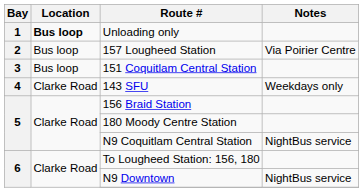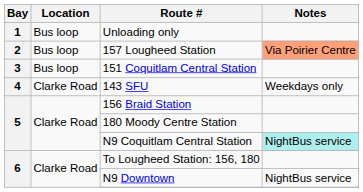(58, 31) bold -> (56, 31) normal
(310, 50) no background -> (310, 50) lightsalmon background
(308, 141) no background -> (308, 141) paleturquoise background
